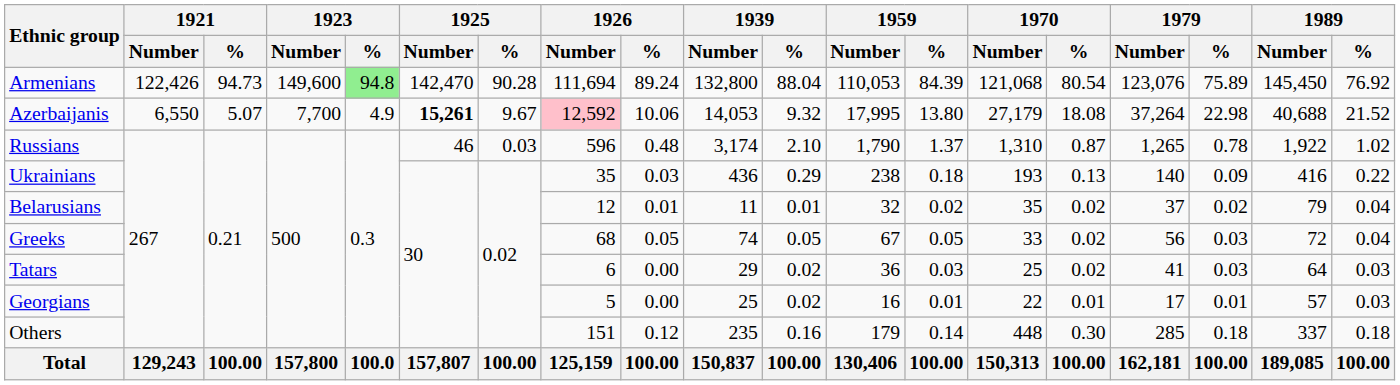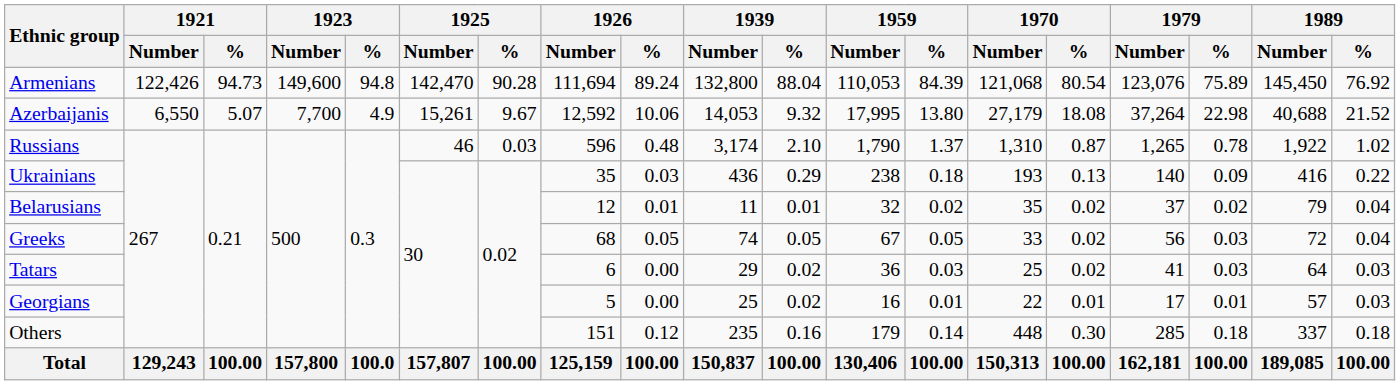(377, 82) lightgreen background -> (377, 82) no background
(446, 113) bold -> (446, 113) normal
(589, 113) pink background -> (589, 113) no background
